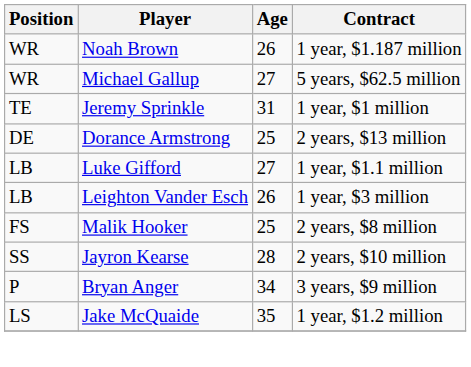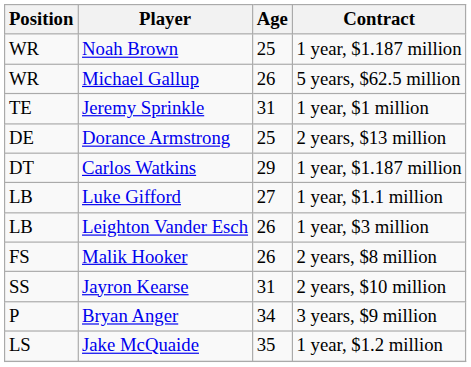(266, 49) 26 -> (266, 49) 25
(266, 78) 27 -> (266, 78) 26
+ row: (139, 167)
(266, 227) 25 -> (266, 256) 26
(266, 256) 28 -> (266, 286) 31
